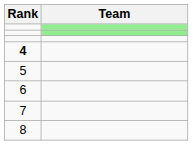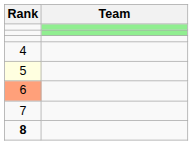(23, 51) bold -> (23, 51) normal
(23, 71) no background -> (23, 71) lightyellow background
(23, 91) no background -> (23, 91) lightsalmon background
(23, 130) normal -> (23, 130) bold
